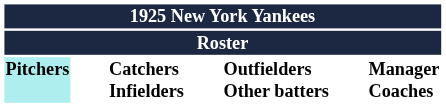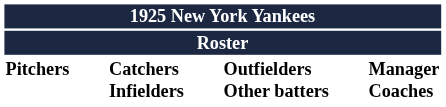(37, 69) paleturquoise background -> (37, 69) no background
